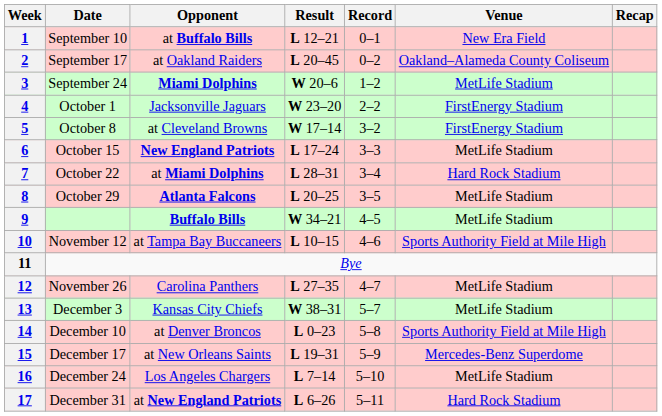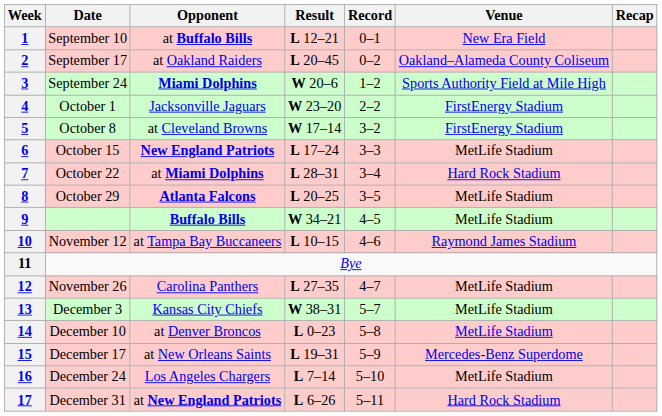(504, 83) MetLife Stadium -> (504, 83) Sports Authority Field at Mile High
(504, 241) Sports Authority Field at Mile High -> (504, 241) Raymond James Stadium
(504, 331) Sports Authority Field at Mile High -> (504, 331) MetLife Stadium
